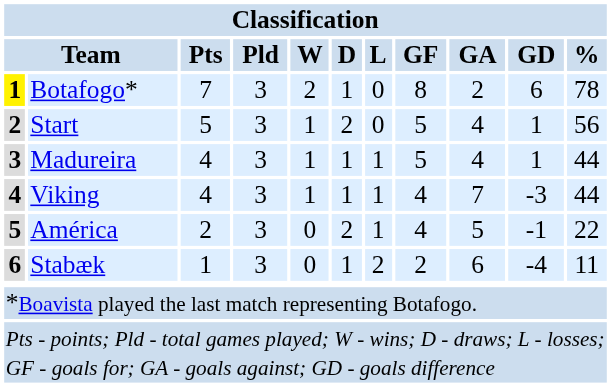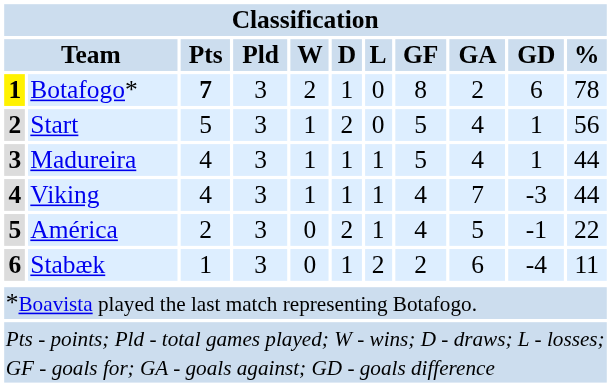(206, 89) normal -> (206, 89) bold
